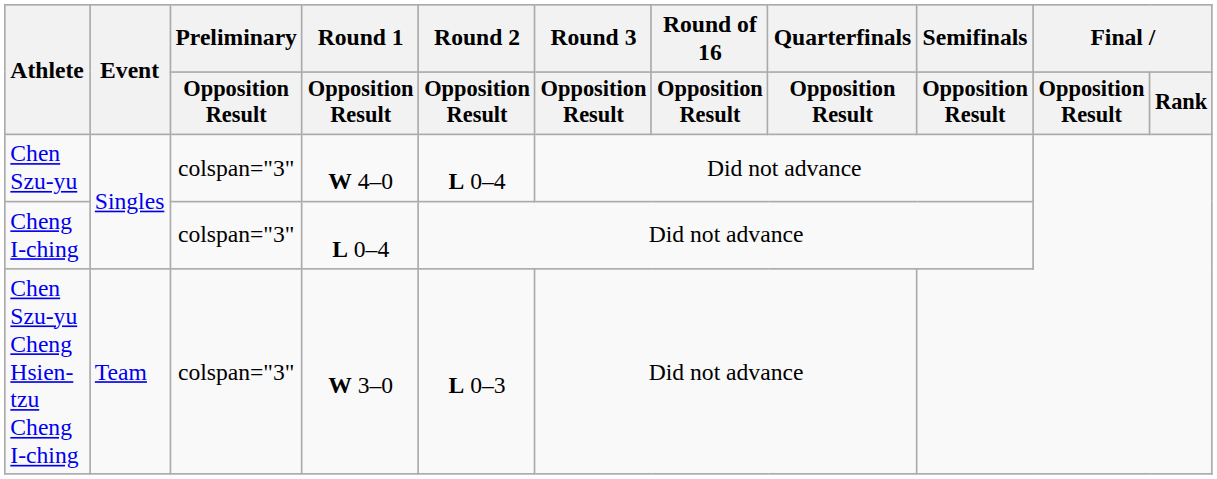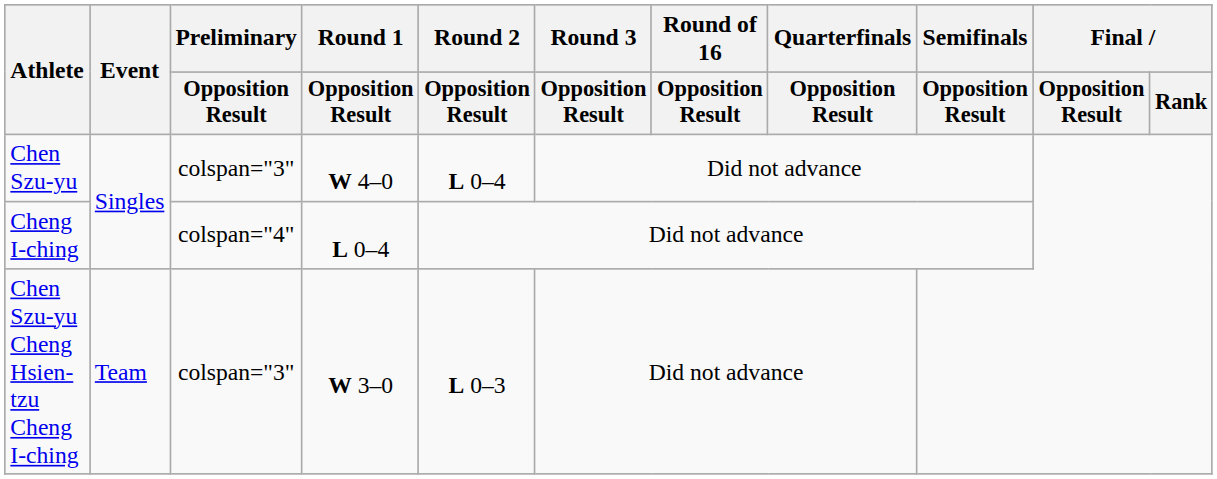(236, 235) colspan="3" -> (236, 235) colspan="4"
